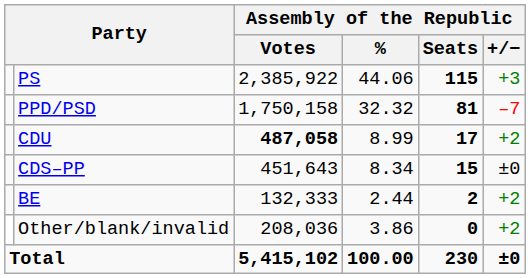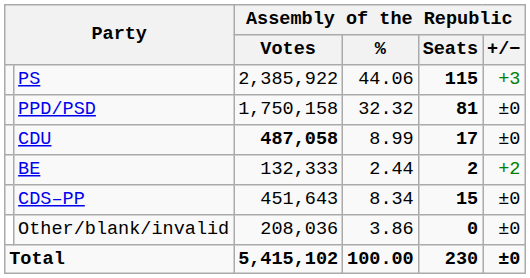(509, 110) –7 -> (509, 110) ±0
(509, 140) +2 -> (509, 140) ±0
rows swapped: (51, 170) <-> (29, 199)
(509, 229) +2 -> (509, 229) ±0
